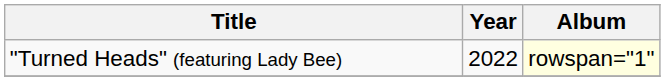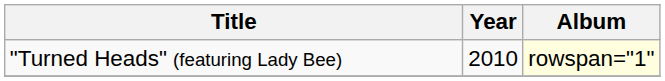(493, 57) 2022 -> (493, 57) 2010
